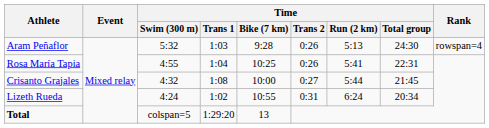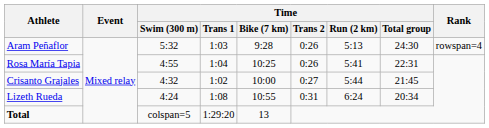(219, 80) 1:08 -> (219, 80) 1:02
(219, 98) 1:02 -> (219, 98) 1:08
